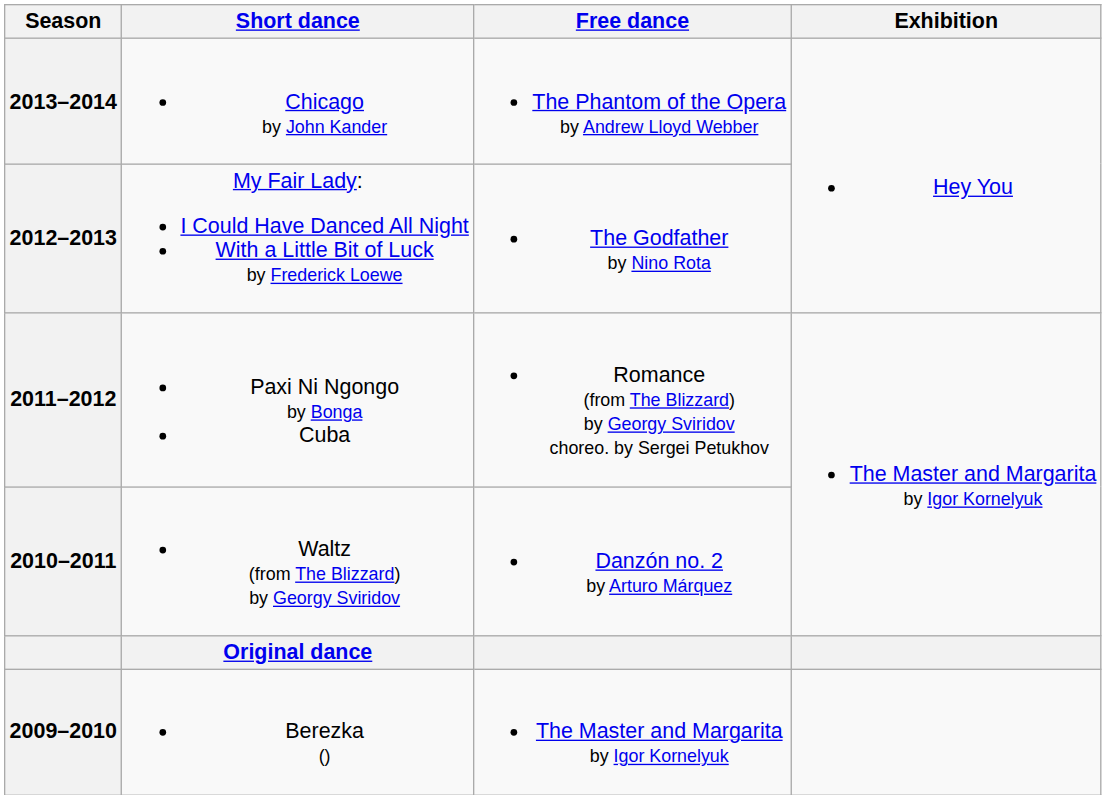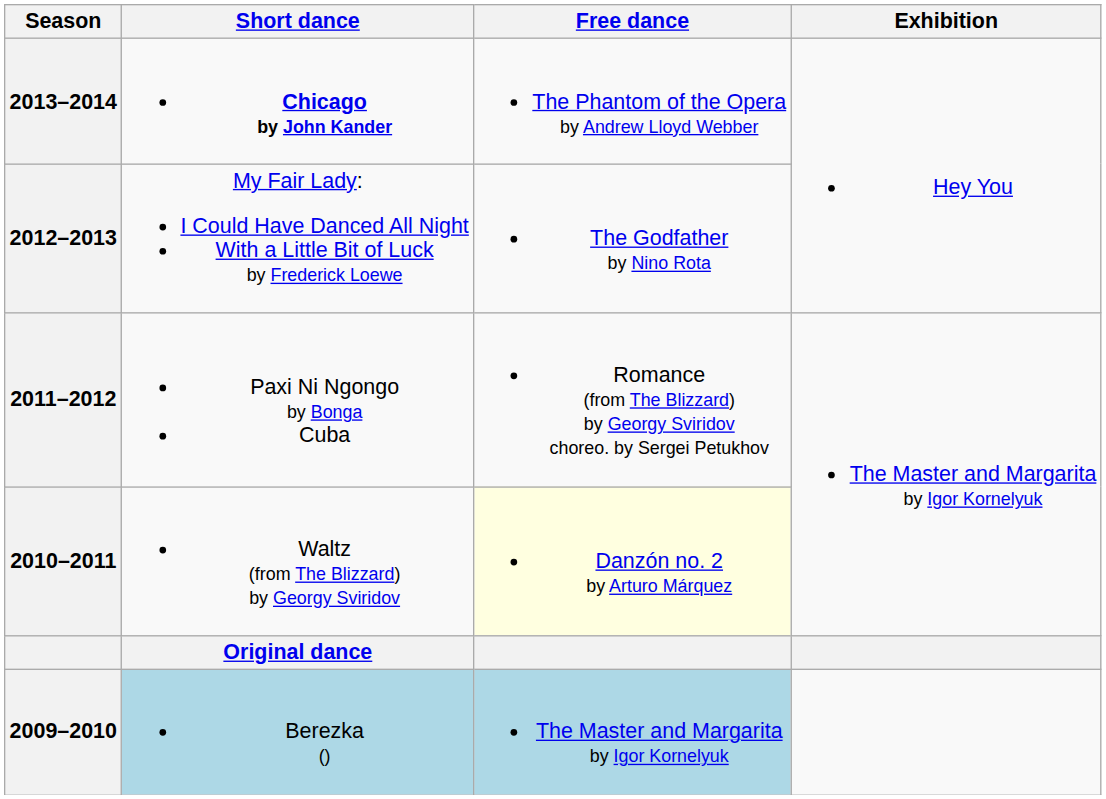(298, 113) normal -> (298, 113) bold
(632, 573) no background -> (632, 573) lightyellow background
(298, 744) no background -> (298, 744) lightblue background
(632, 744) no background -> (632, 744) lightblue background
